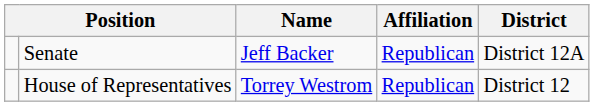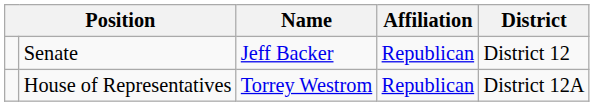(534, 52) District 12A -> (527, 52) District 12
(527, 85) District 12 -> (534, 85) District 12A
